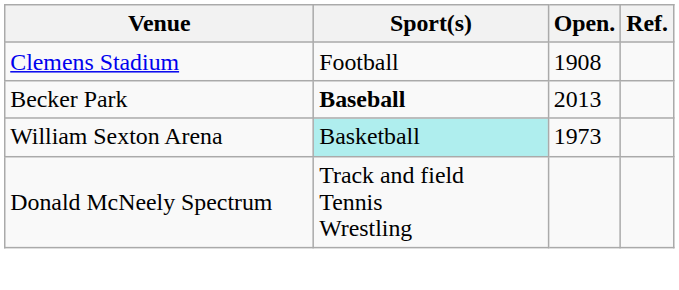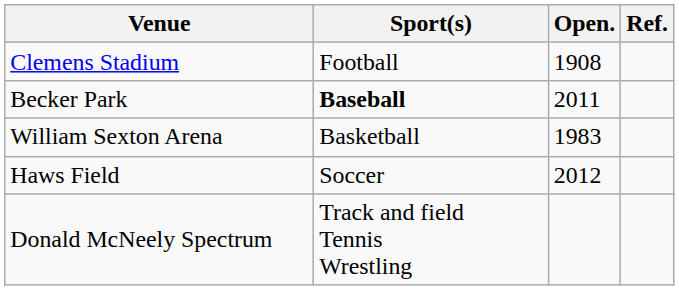(578, 99) 2013 -> (577, 99) 2011
(370, 136) paleturquoise background -> (370, 136) no background
(578, 136) 1973 -> (578, 136) 1983
+ row: (65, 174)
